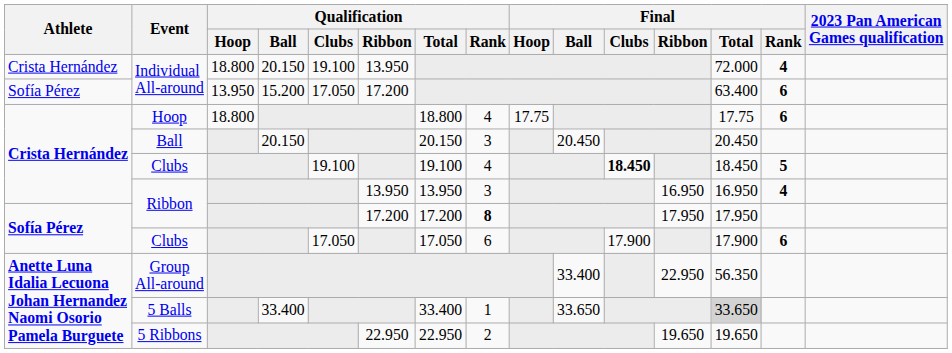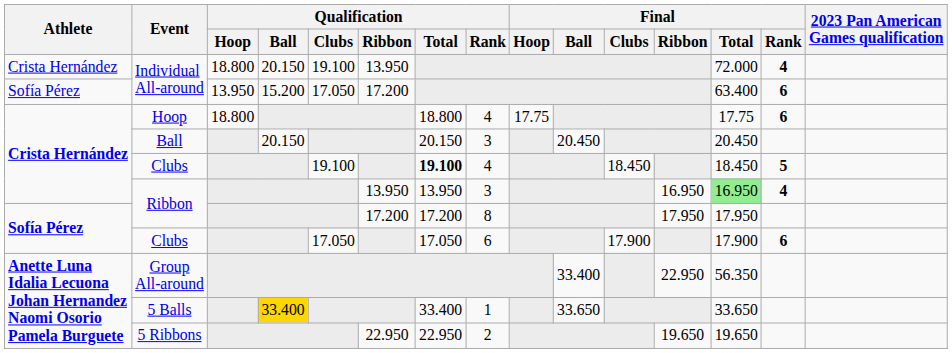(441, 166) normal -> (441, 166) bold
(629, 166) bold -> (629, 166) normal
(736, 191) no background -> (736, 191) lightgreen background
(488, 215) bold -> (488, 215) normal
(283, 309) no background -> (283, 309) gold background
(736, 309) lightgrey background -> (736, 309) no background
